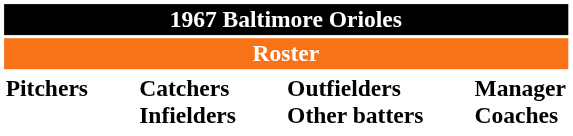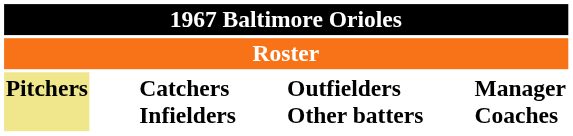(47, 87) no background -> (47, 87) khaki background
